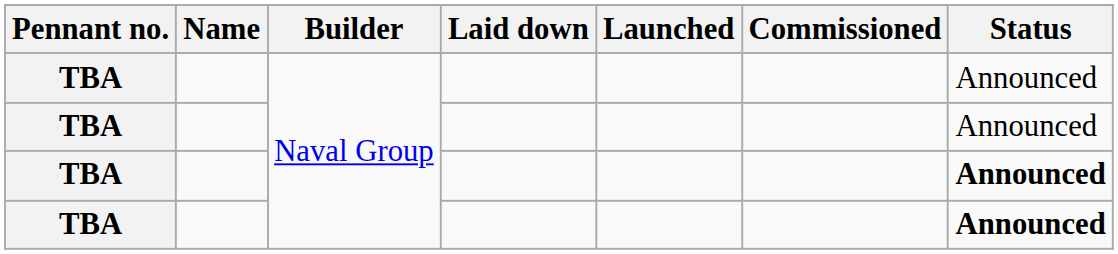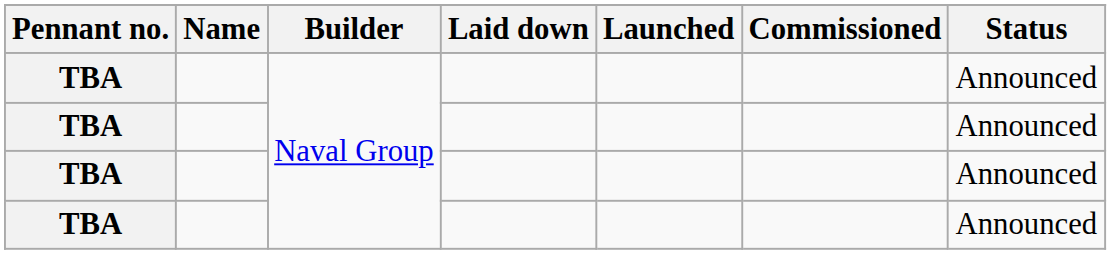(1031, 175) bold -> (1026, 175) normal
(1031, 223) bold -> (1026, 223) normal
